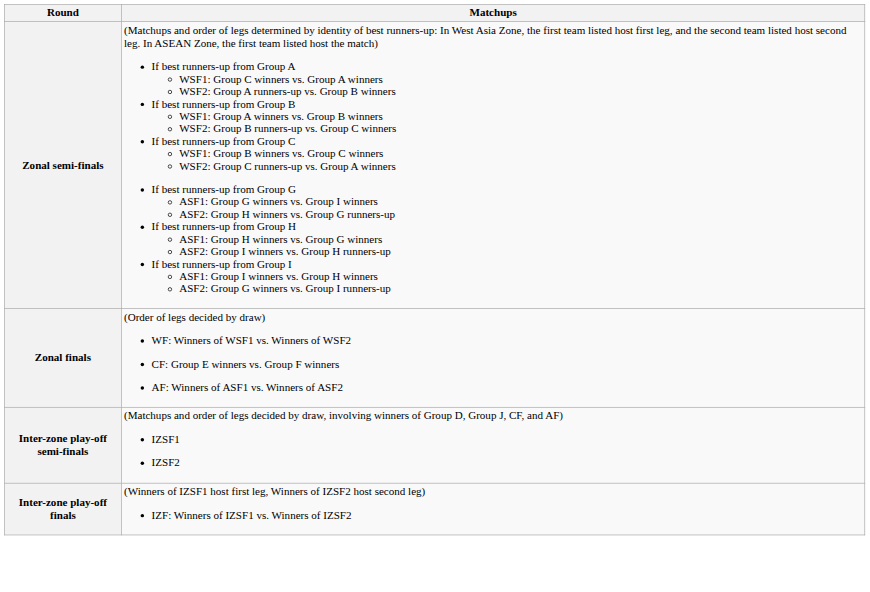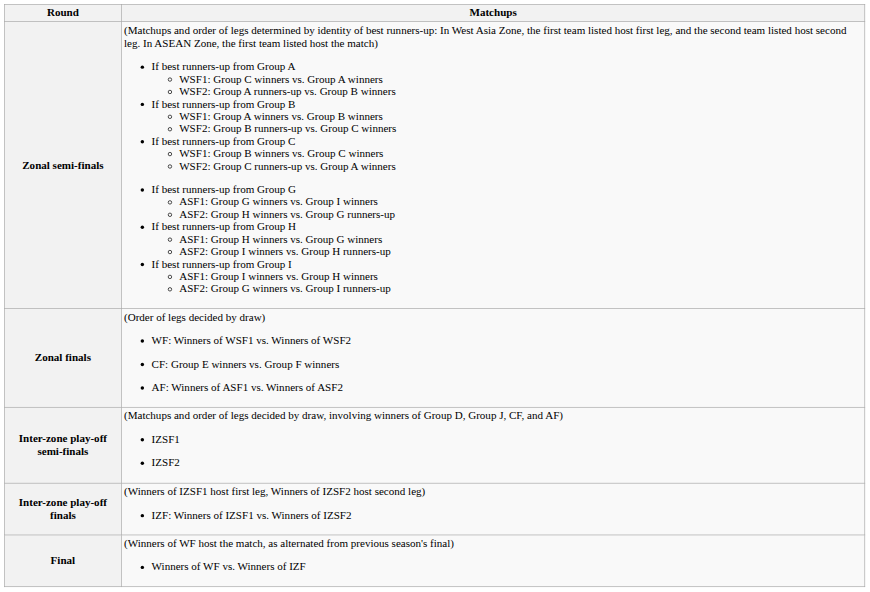+ row: (63, 561)
